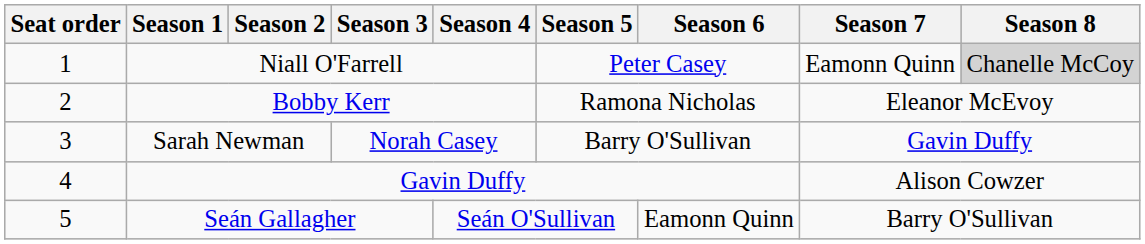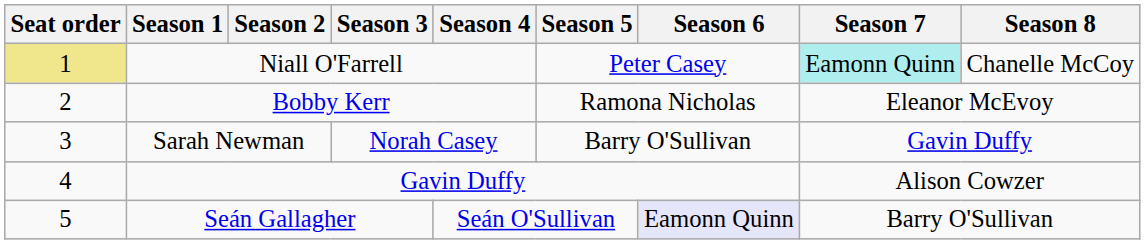(66, 63) no background -> (66, 63) khaki background
(880, 63) no background -> (880, 63) paleturquoise background
(1050, 63) lightgrey background -> (1050, 63) no background
(719, 219) no background -> (719, 219) lavender background
